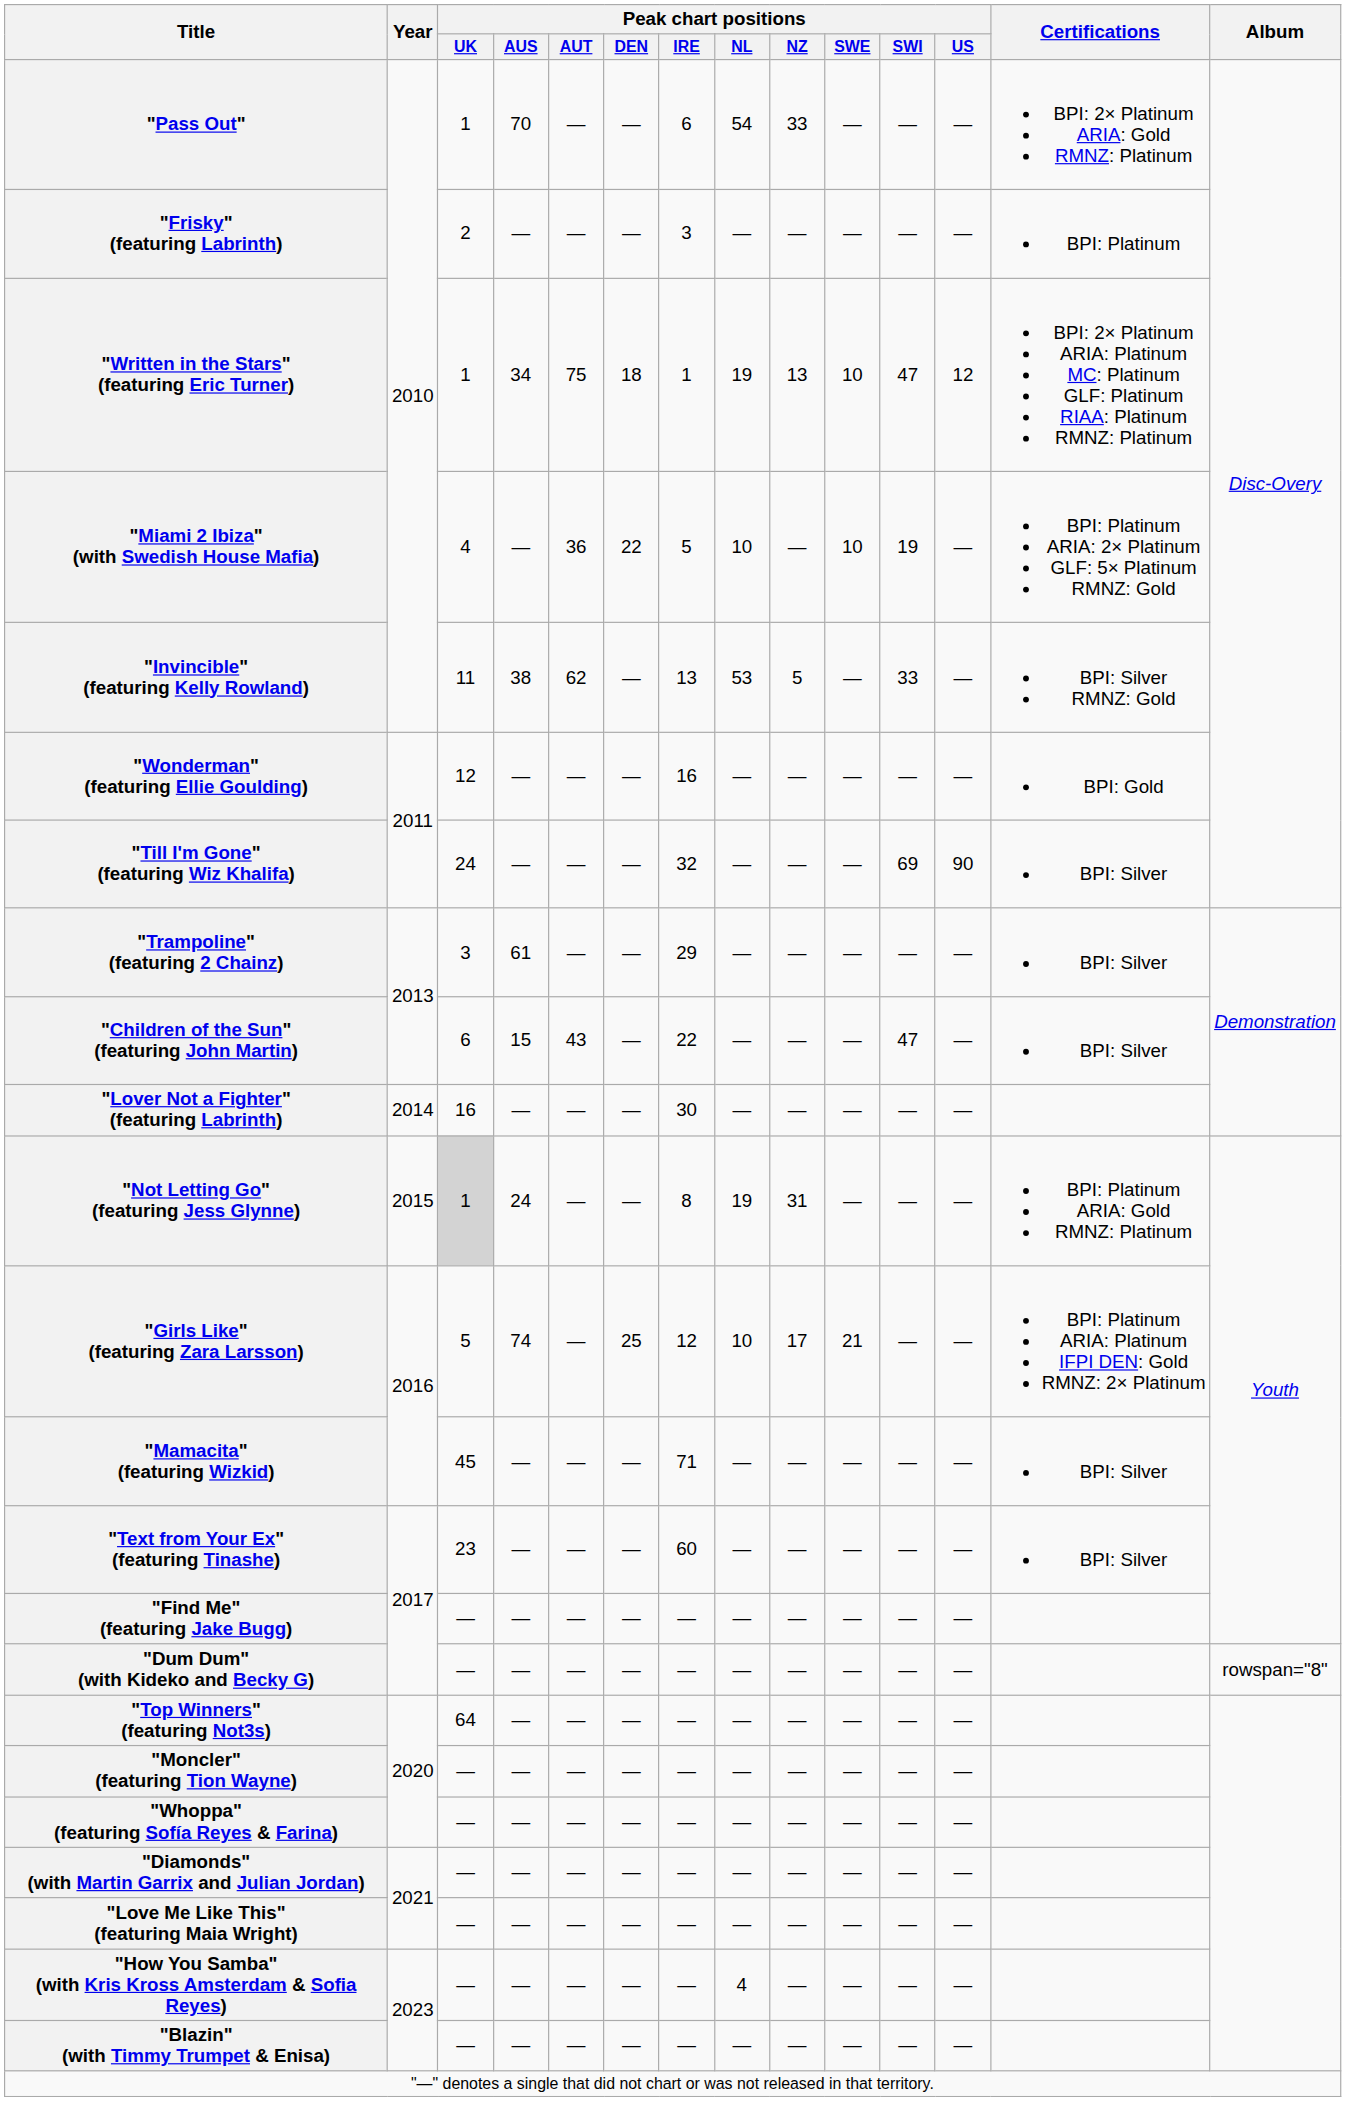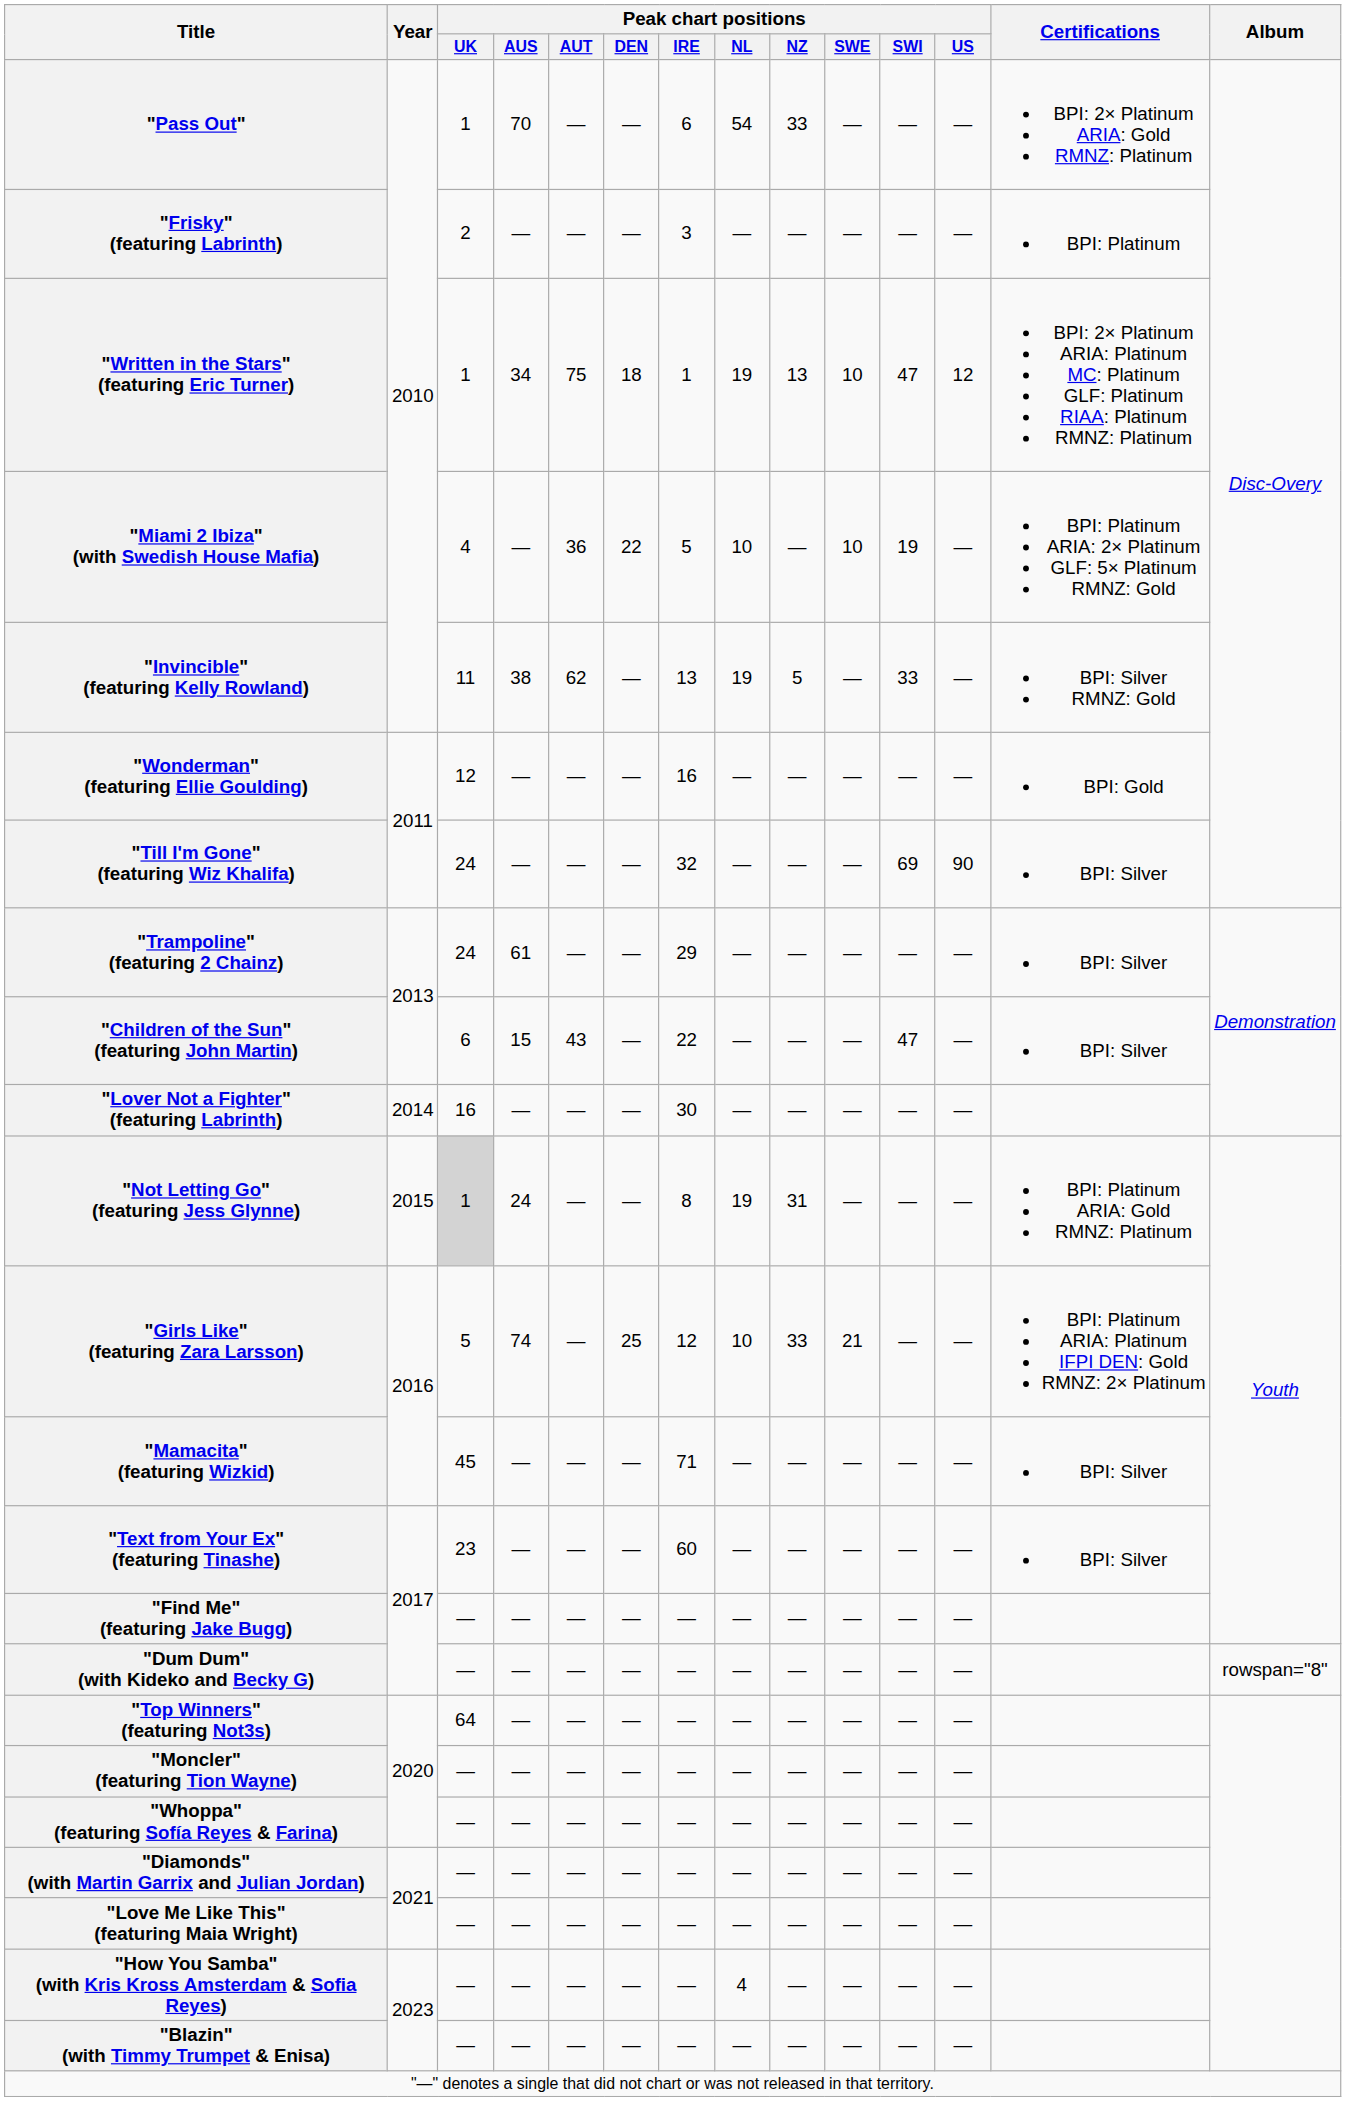(742, 677) 53 -> (742, 677) 19
(466, 952) 3 -> (466, 952) 24
(797, 1341) 17 -> (797, 1341) 33
